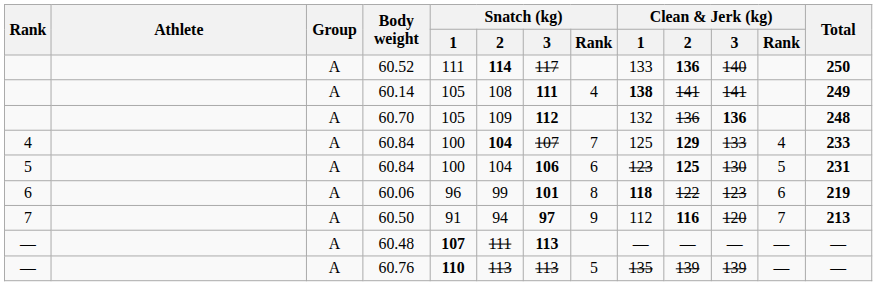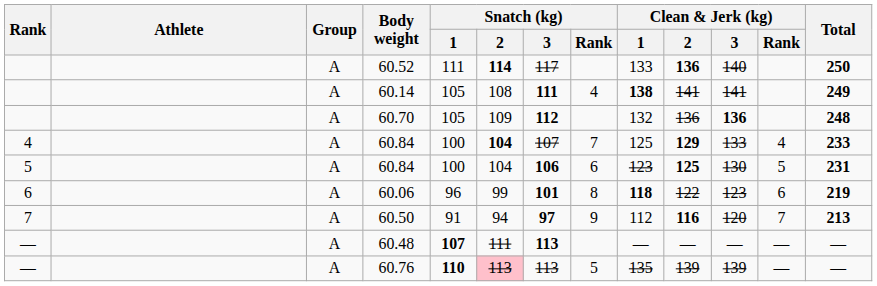(500, 268) no background -> (500, 268) pink background
